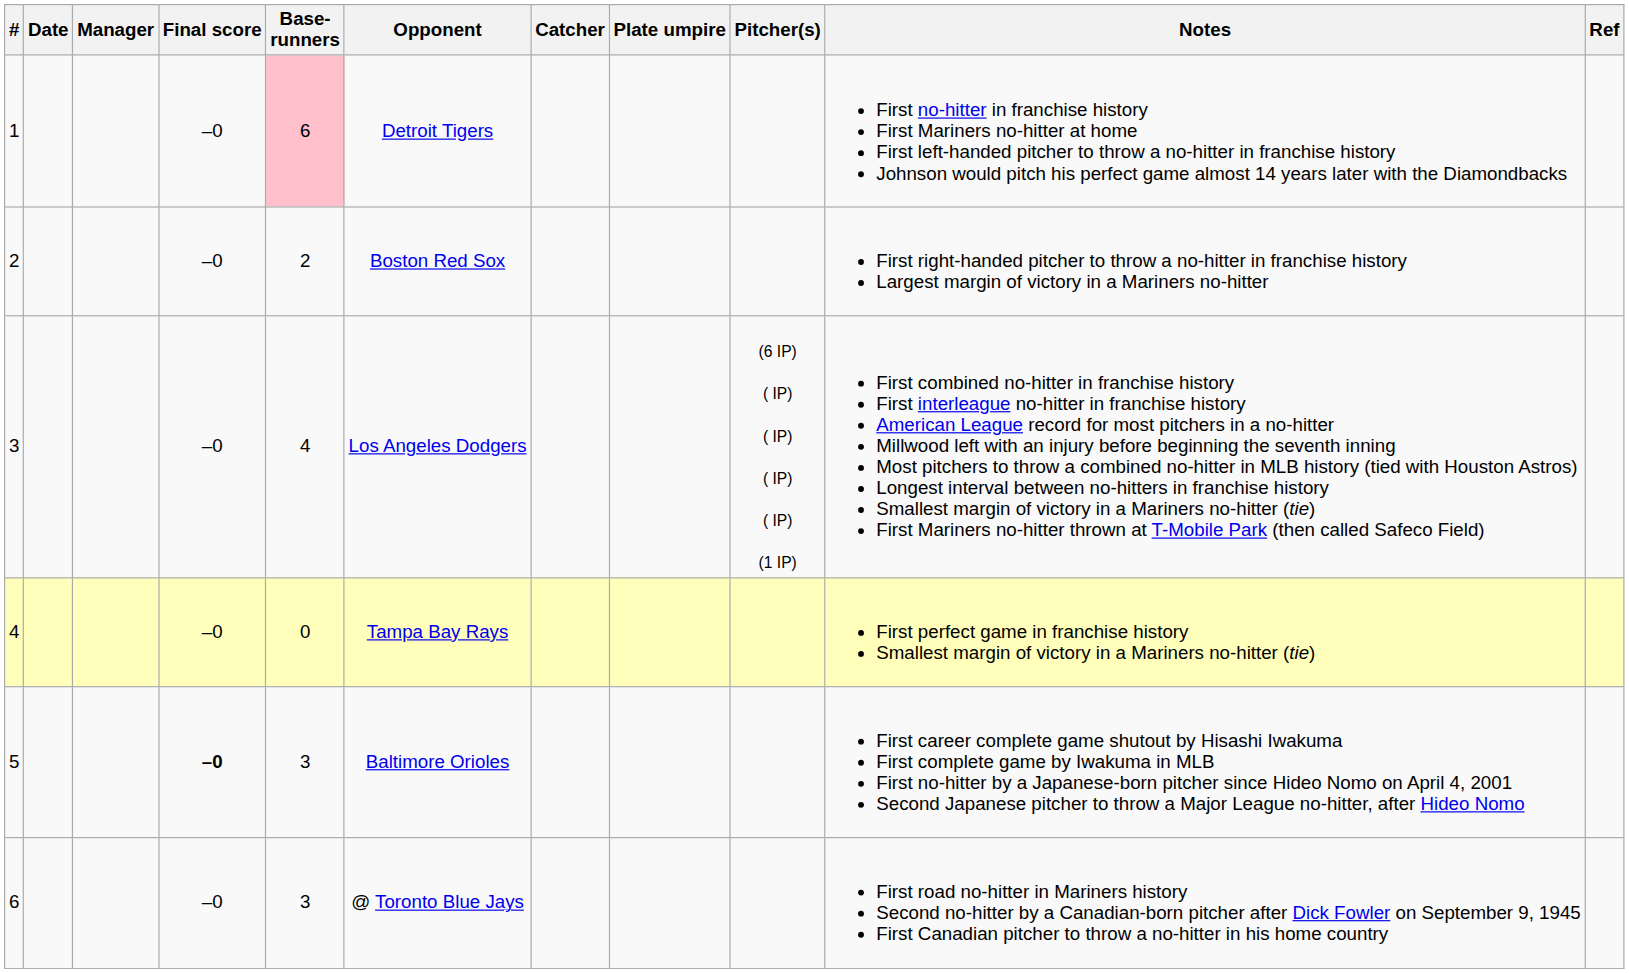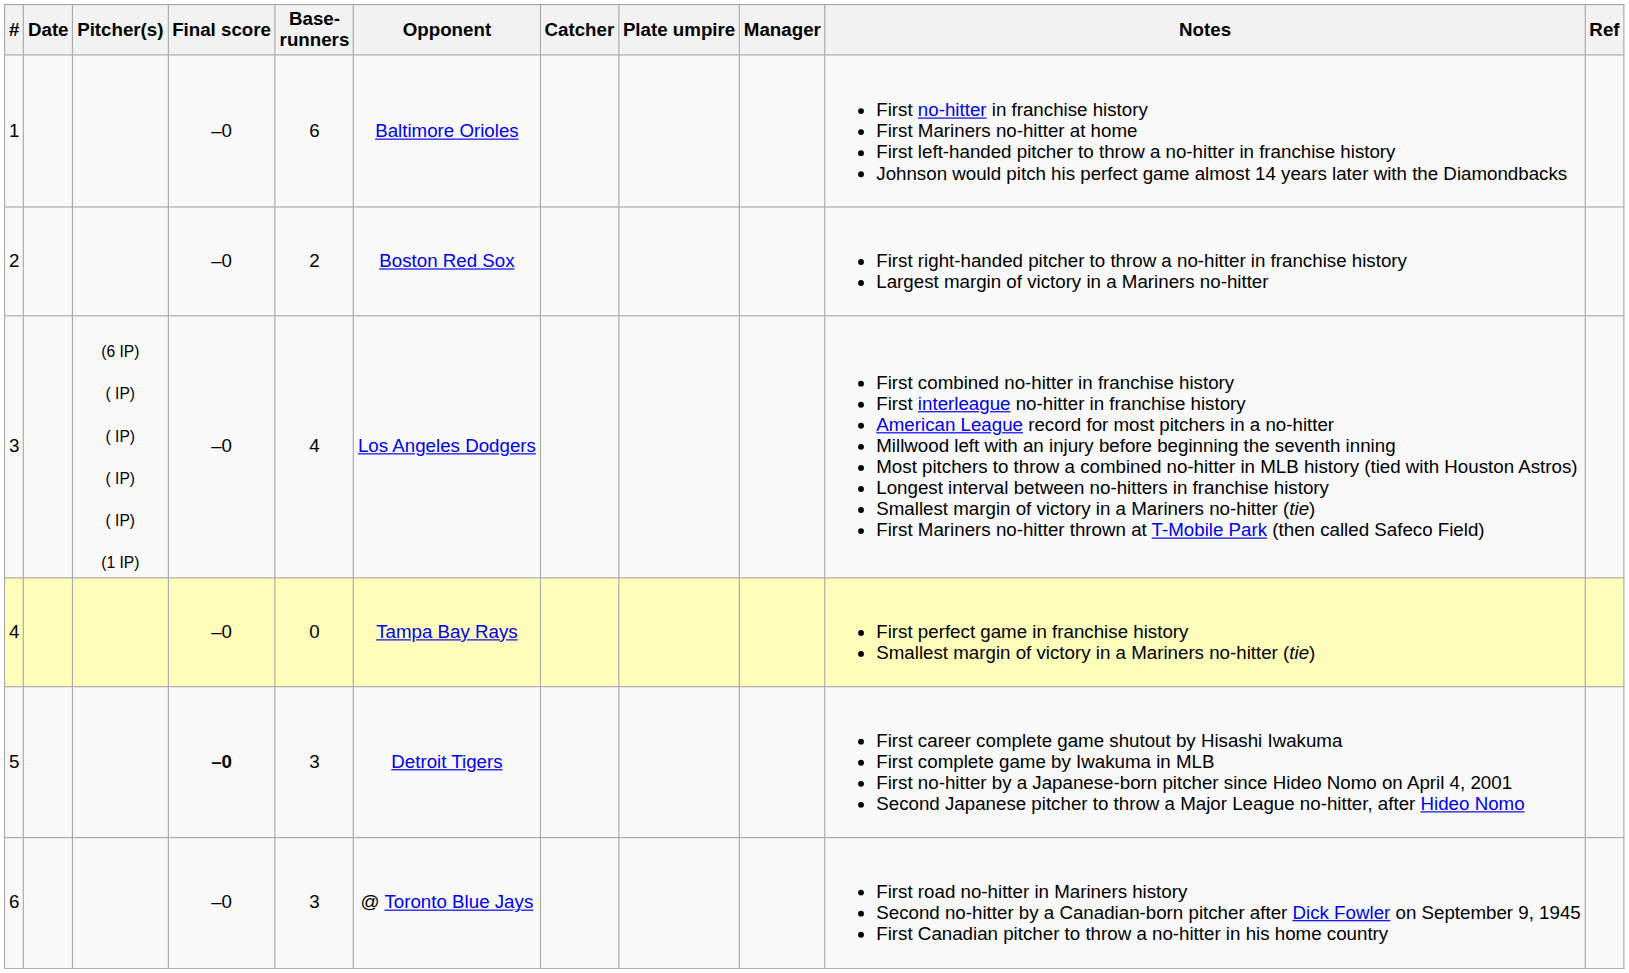columns swapped: (778, 29) <-> (116, 29)
(305, 130) pink background -> (314, 130) no background
(438, 130) Detroit Tigers -> (447, 130) Baltimore Orioles
(438, 762) Baltimore Orioles -> (447, 762) Detroit Tigers
